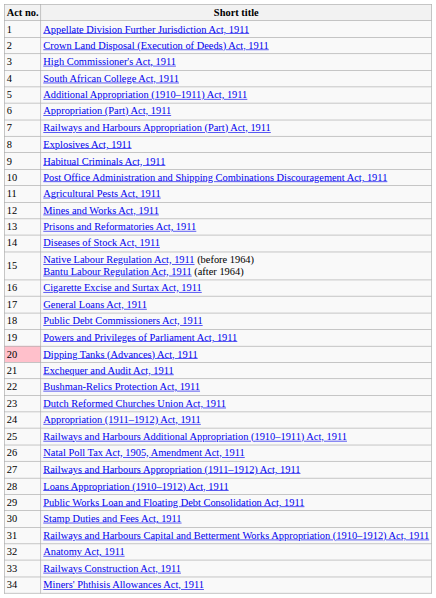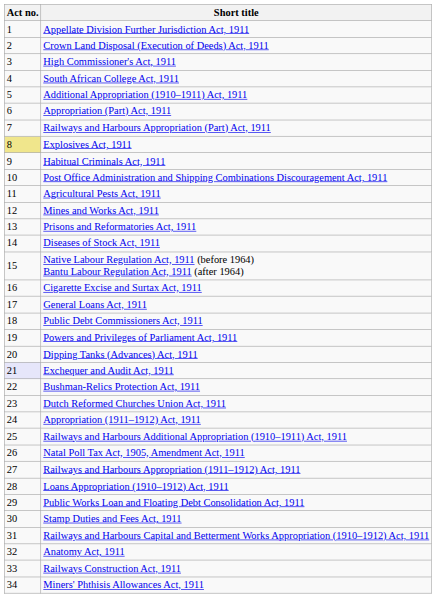(9, 144) no background -> (9, 144) khaki background
(12, 354) pink background -> (12, 354) no background
(12, 370) no background -> (12, 370) lavender background
